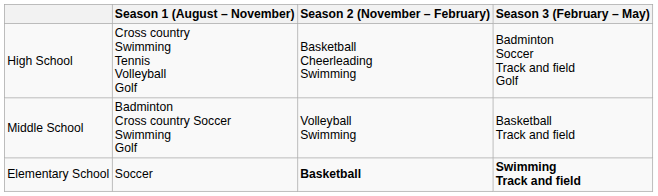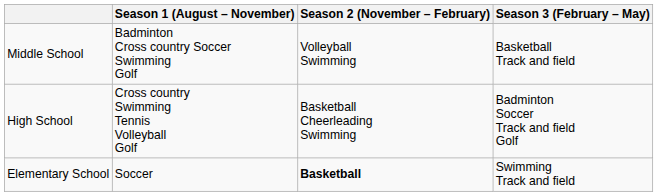rows swapped: (40, 60) <-> (45, 127)
(538, 174) bold -> (535, 174) normal
